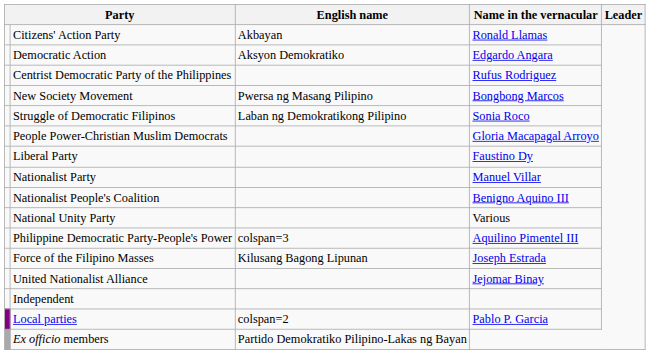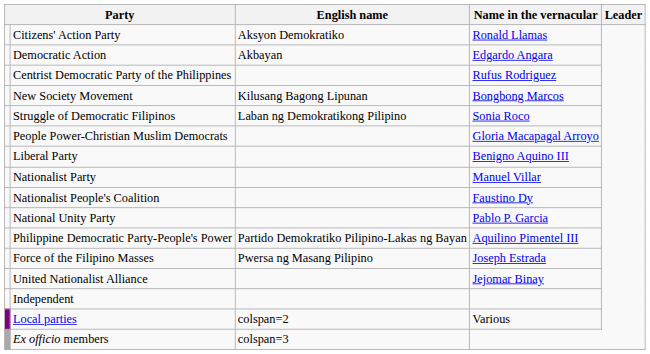(260, 35) Akbayan -> (291, 35) Aksyon Demokratiko
(291, 55) Aksyon Demokratiko -> (260, 55) Akbayan
(305, 96) Pwersa ng Masang Pilipino -> (303, 96) Kilusang Bagong Lipunan
(503, 156) Faustino Dy -> (521, 156) Benigno Aquino III
(521, 197) Benigno Aquino III -> (503, 197) Faustino Dy
(491, 217) Various -> (510, 217) Pablo P. Garcia
(263, 238) colspan=3 -> (352, 238) Partido Demokratiko Pilipino-Lakas ng Bayan
(303, 258) Kilusang Bagong Lipunan -> (305, 258) Pwersa ng Masang Pilipino
(510, 319) Pablo P. Garcia -> (491, 319) Various
(352, 339) Partido Demokratiko Pilipino-Lakas ng Bayan -> (263, 339) colspan=3
